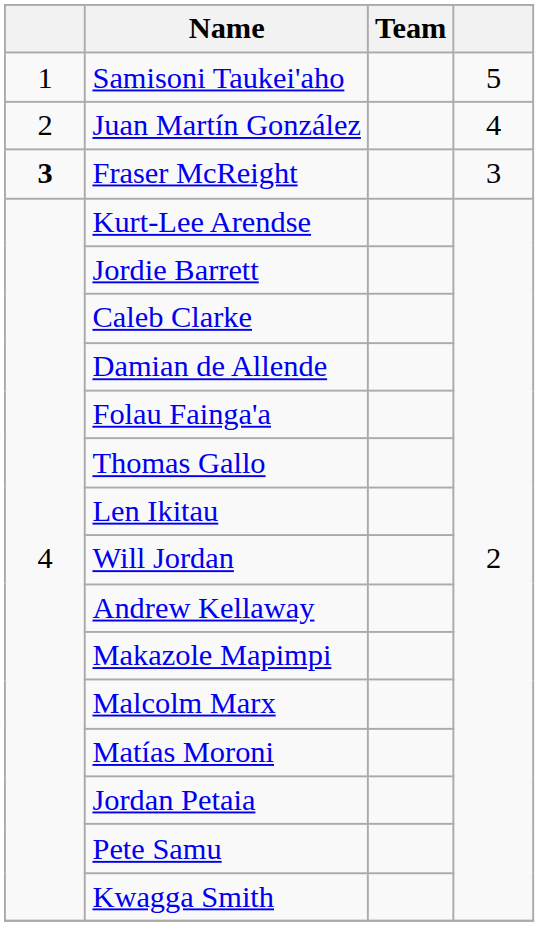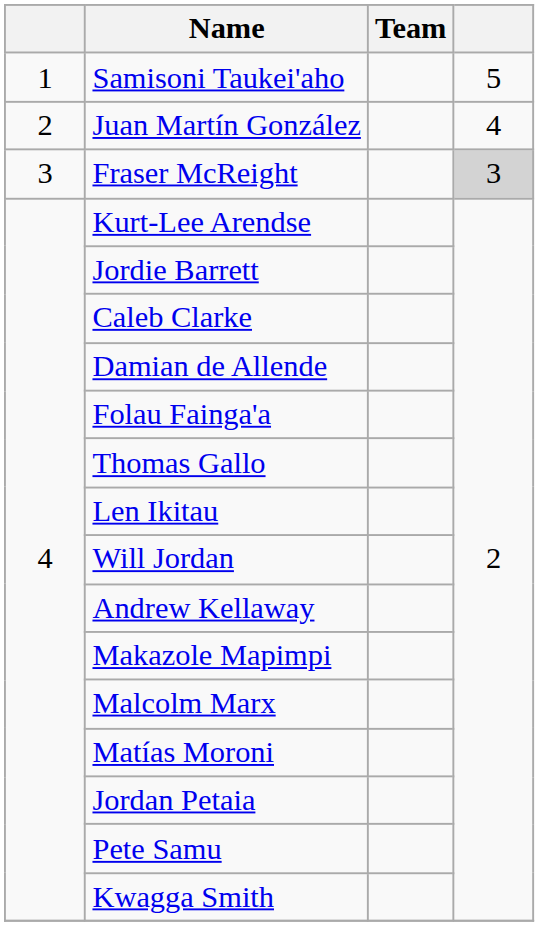(45, 173) bold -> (45, 173) normal
(494, 173) no background -> (494, 173) lightgrey background
